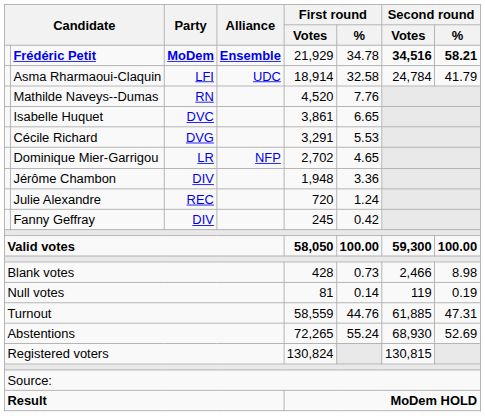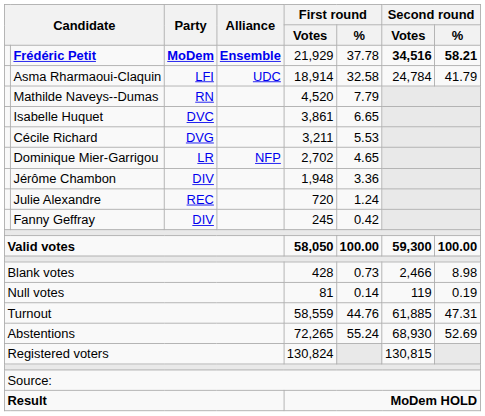(363, 56) 34.78 -> (363, 56) 37.78
(366, 97) 7.76 -> (366, 97) 7.79
(317, 138) 3,291 -> (318, 138) 3,211
